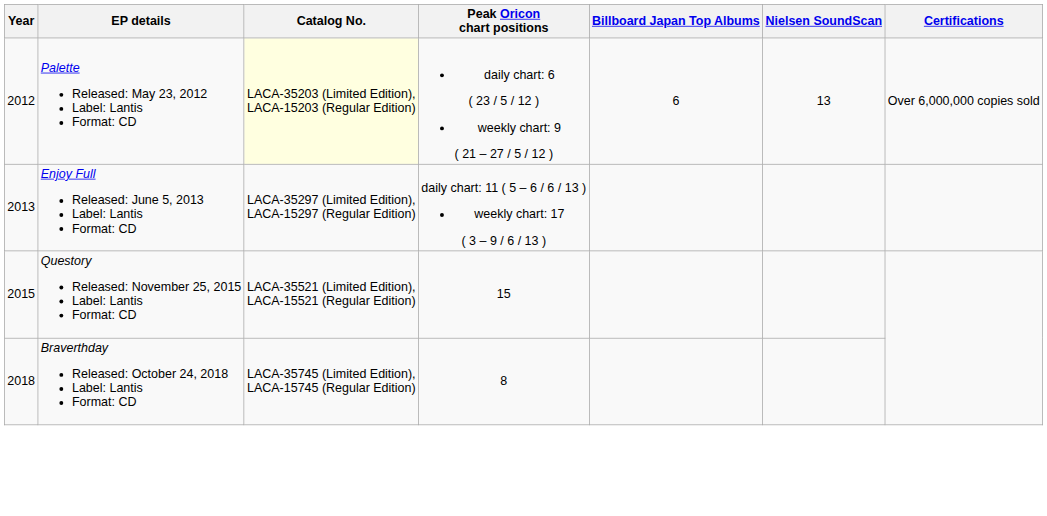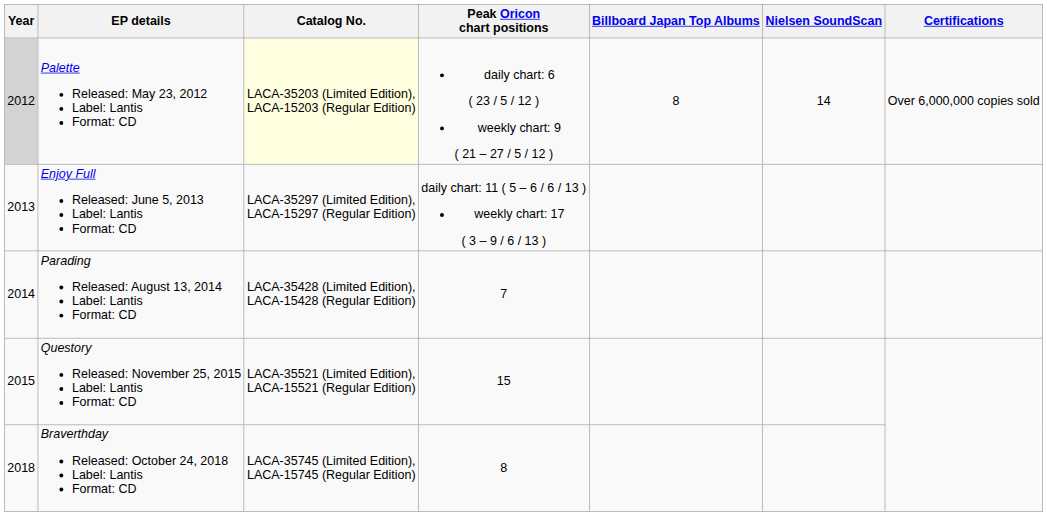(21, 101) no background -> (21, 101) lightgrey background
(676, 101) 6 -> (676, 101) 8
(824, 101) 13 -> (824, 101) 14
+ row: (141, 288)
